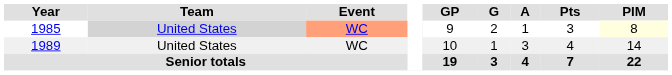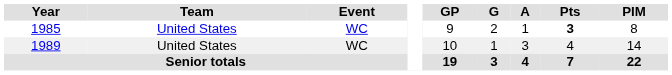(197, 28) lightgrey background -> (197, 28) no background
(357, 28) lightsalmon background -> (357, 28) no background
(570, 28) normal -> (570, 28) bold
(634, 28) lightyellow background -> (634, 28) no background
